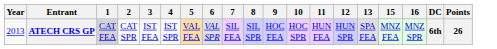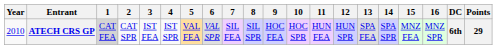+ column: (388, 11)
(15, 31) 2013 -> (15, 31) 2010
(458, 31) 26 -> (478, 31) 29
